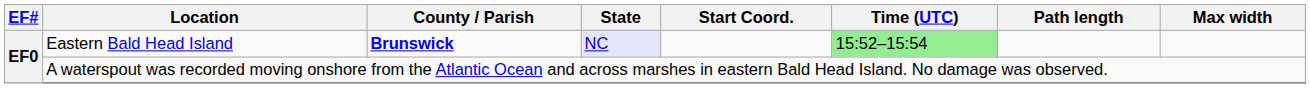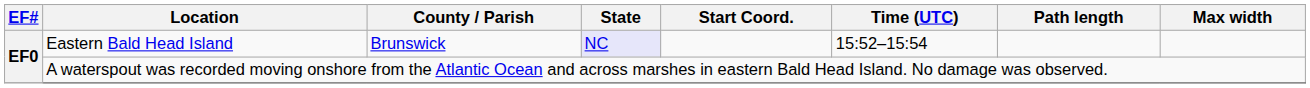(412, 43) bold -> (408, 43) normal
(882, 43) lightgreen background -> (882, 43) no background
